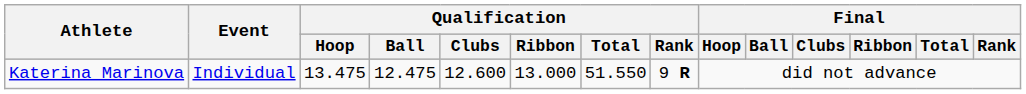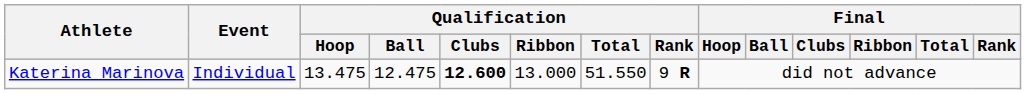(475, 73) normal -> (475, 73) bold
